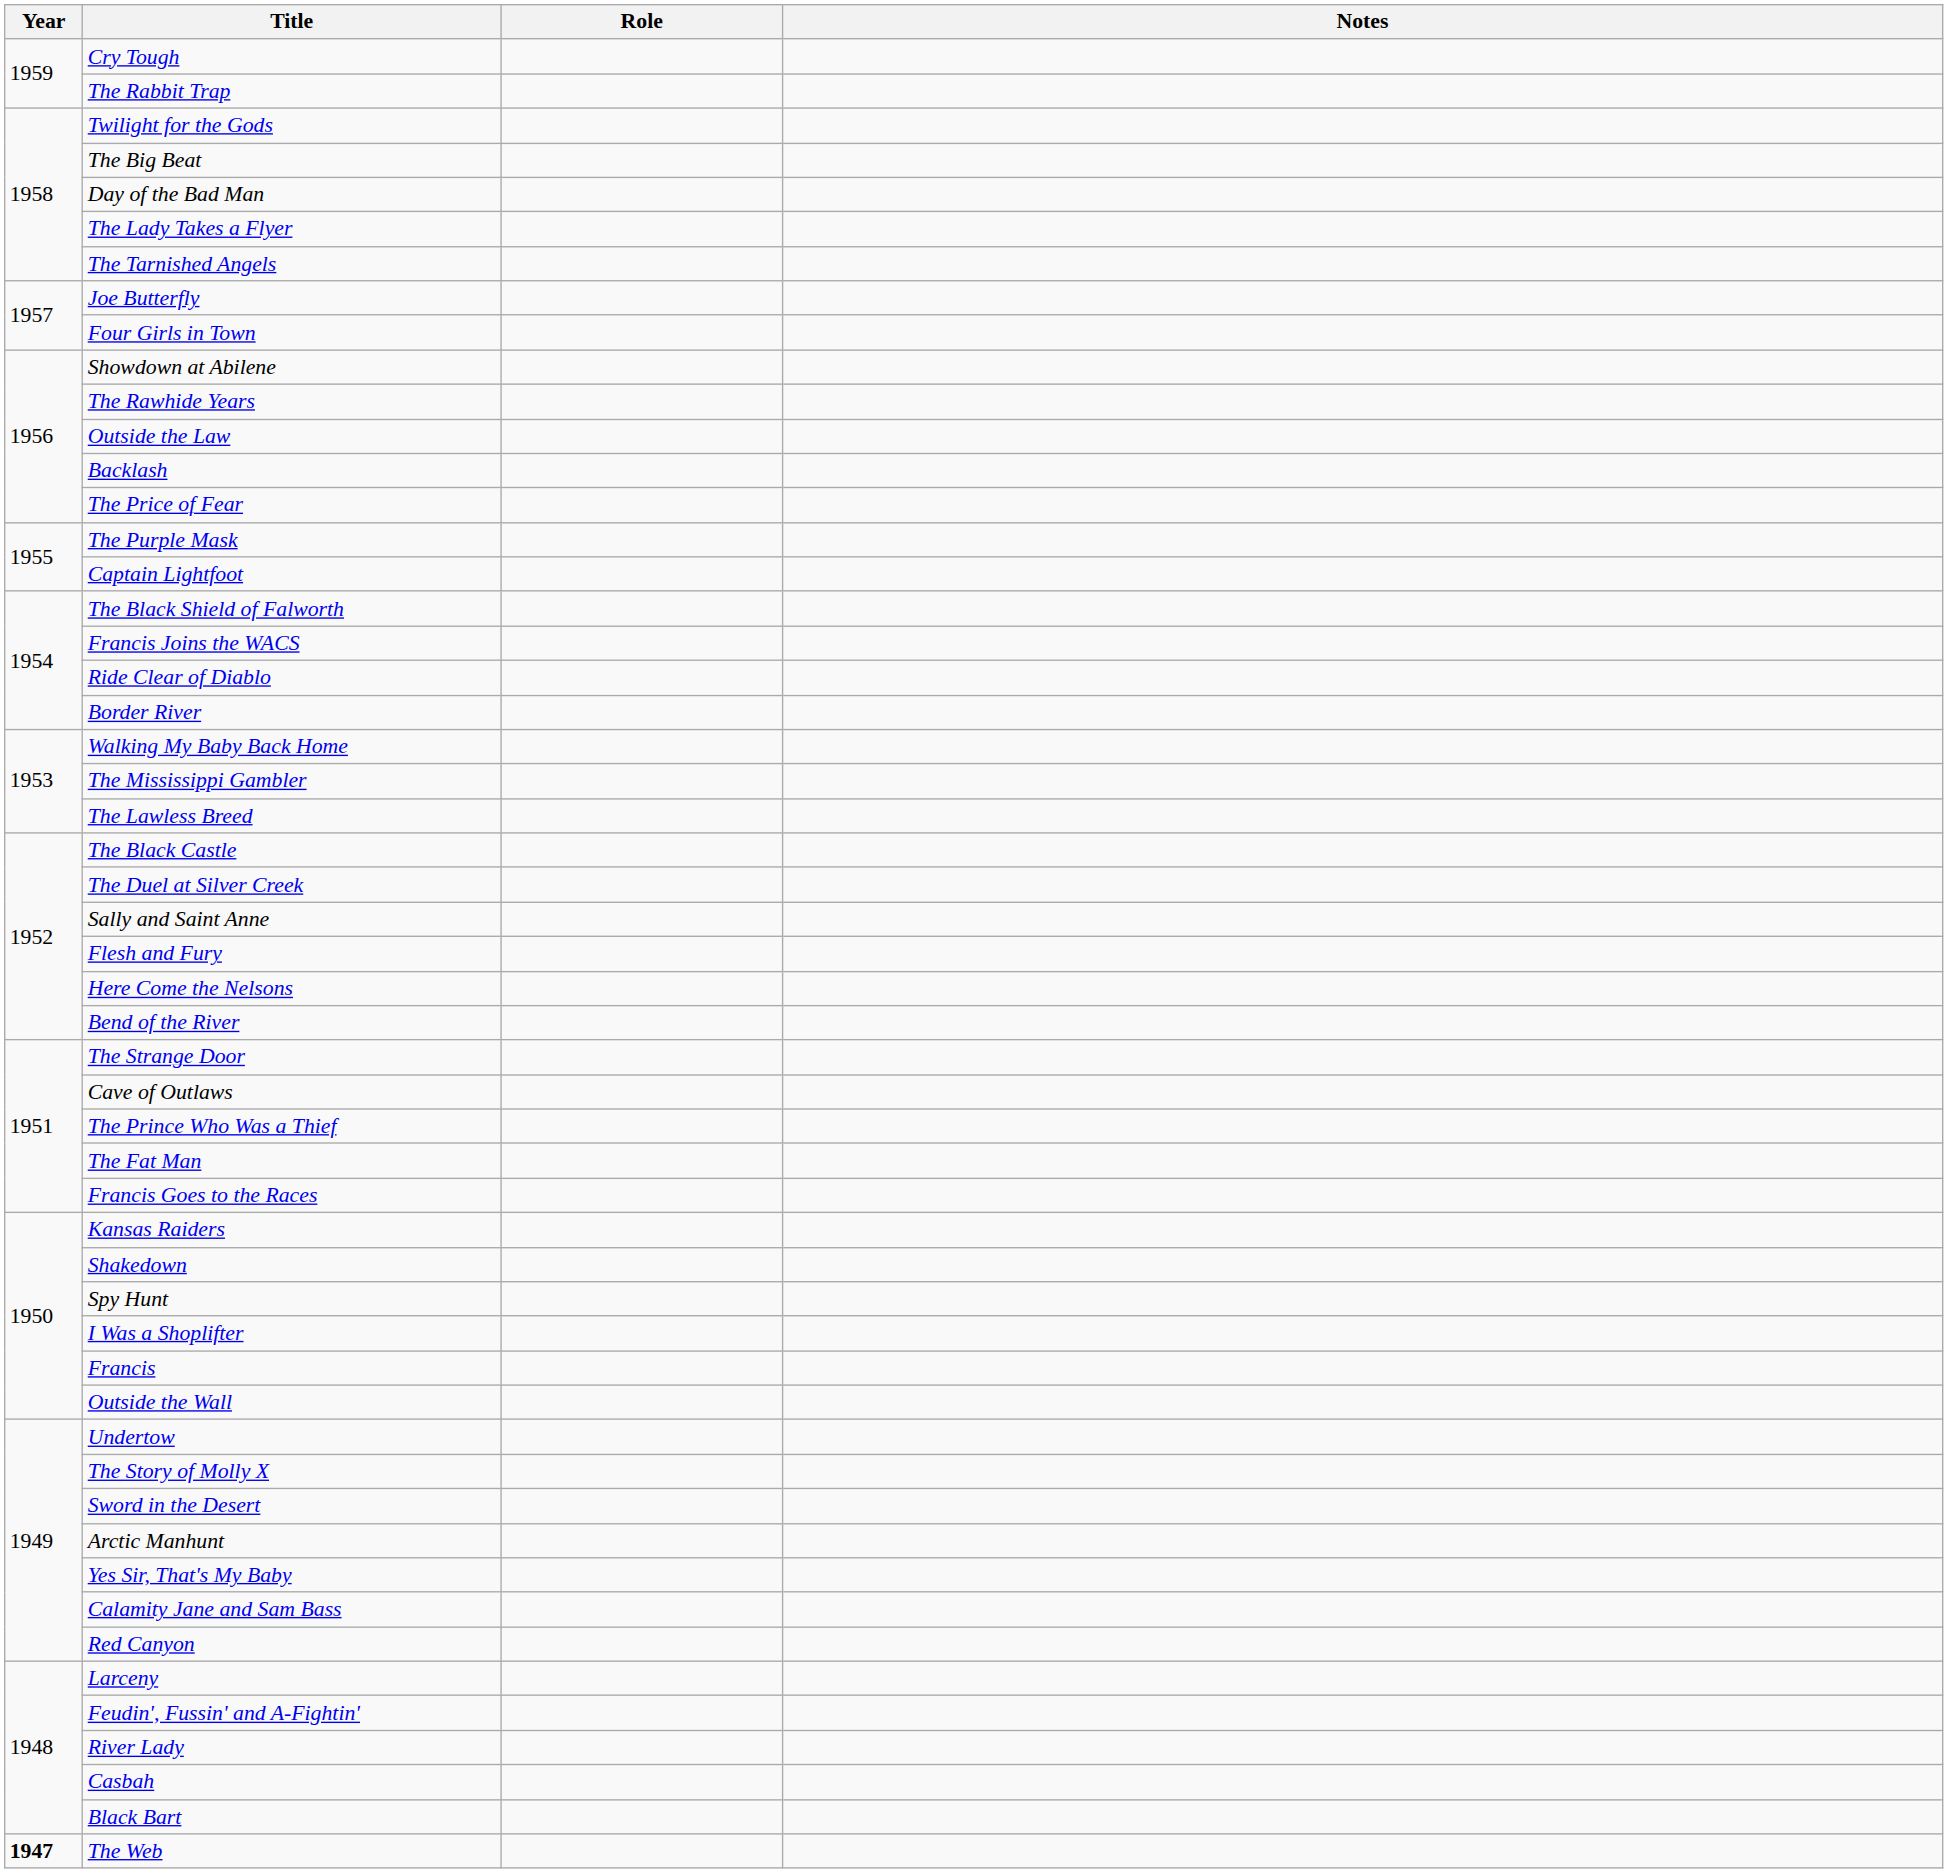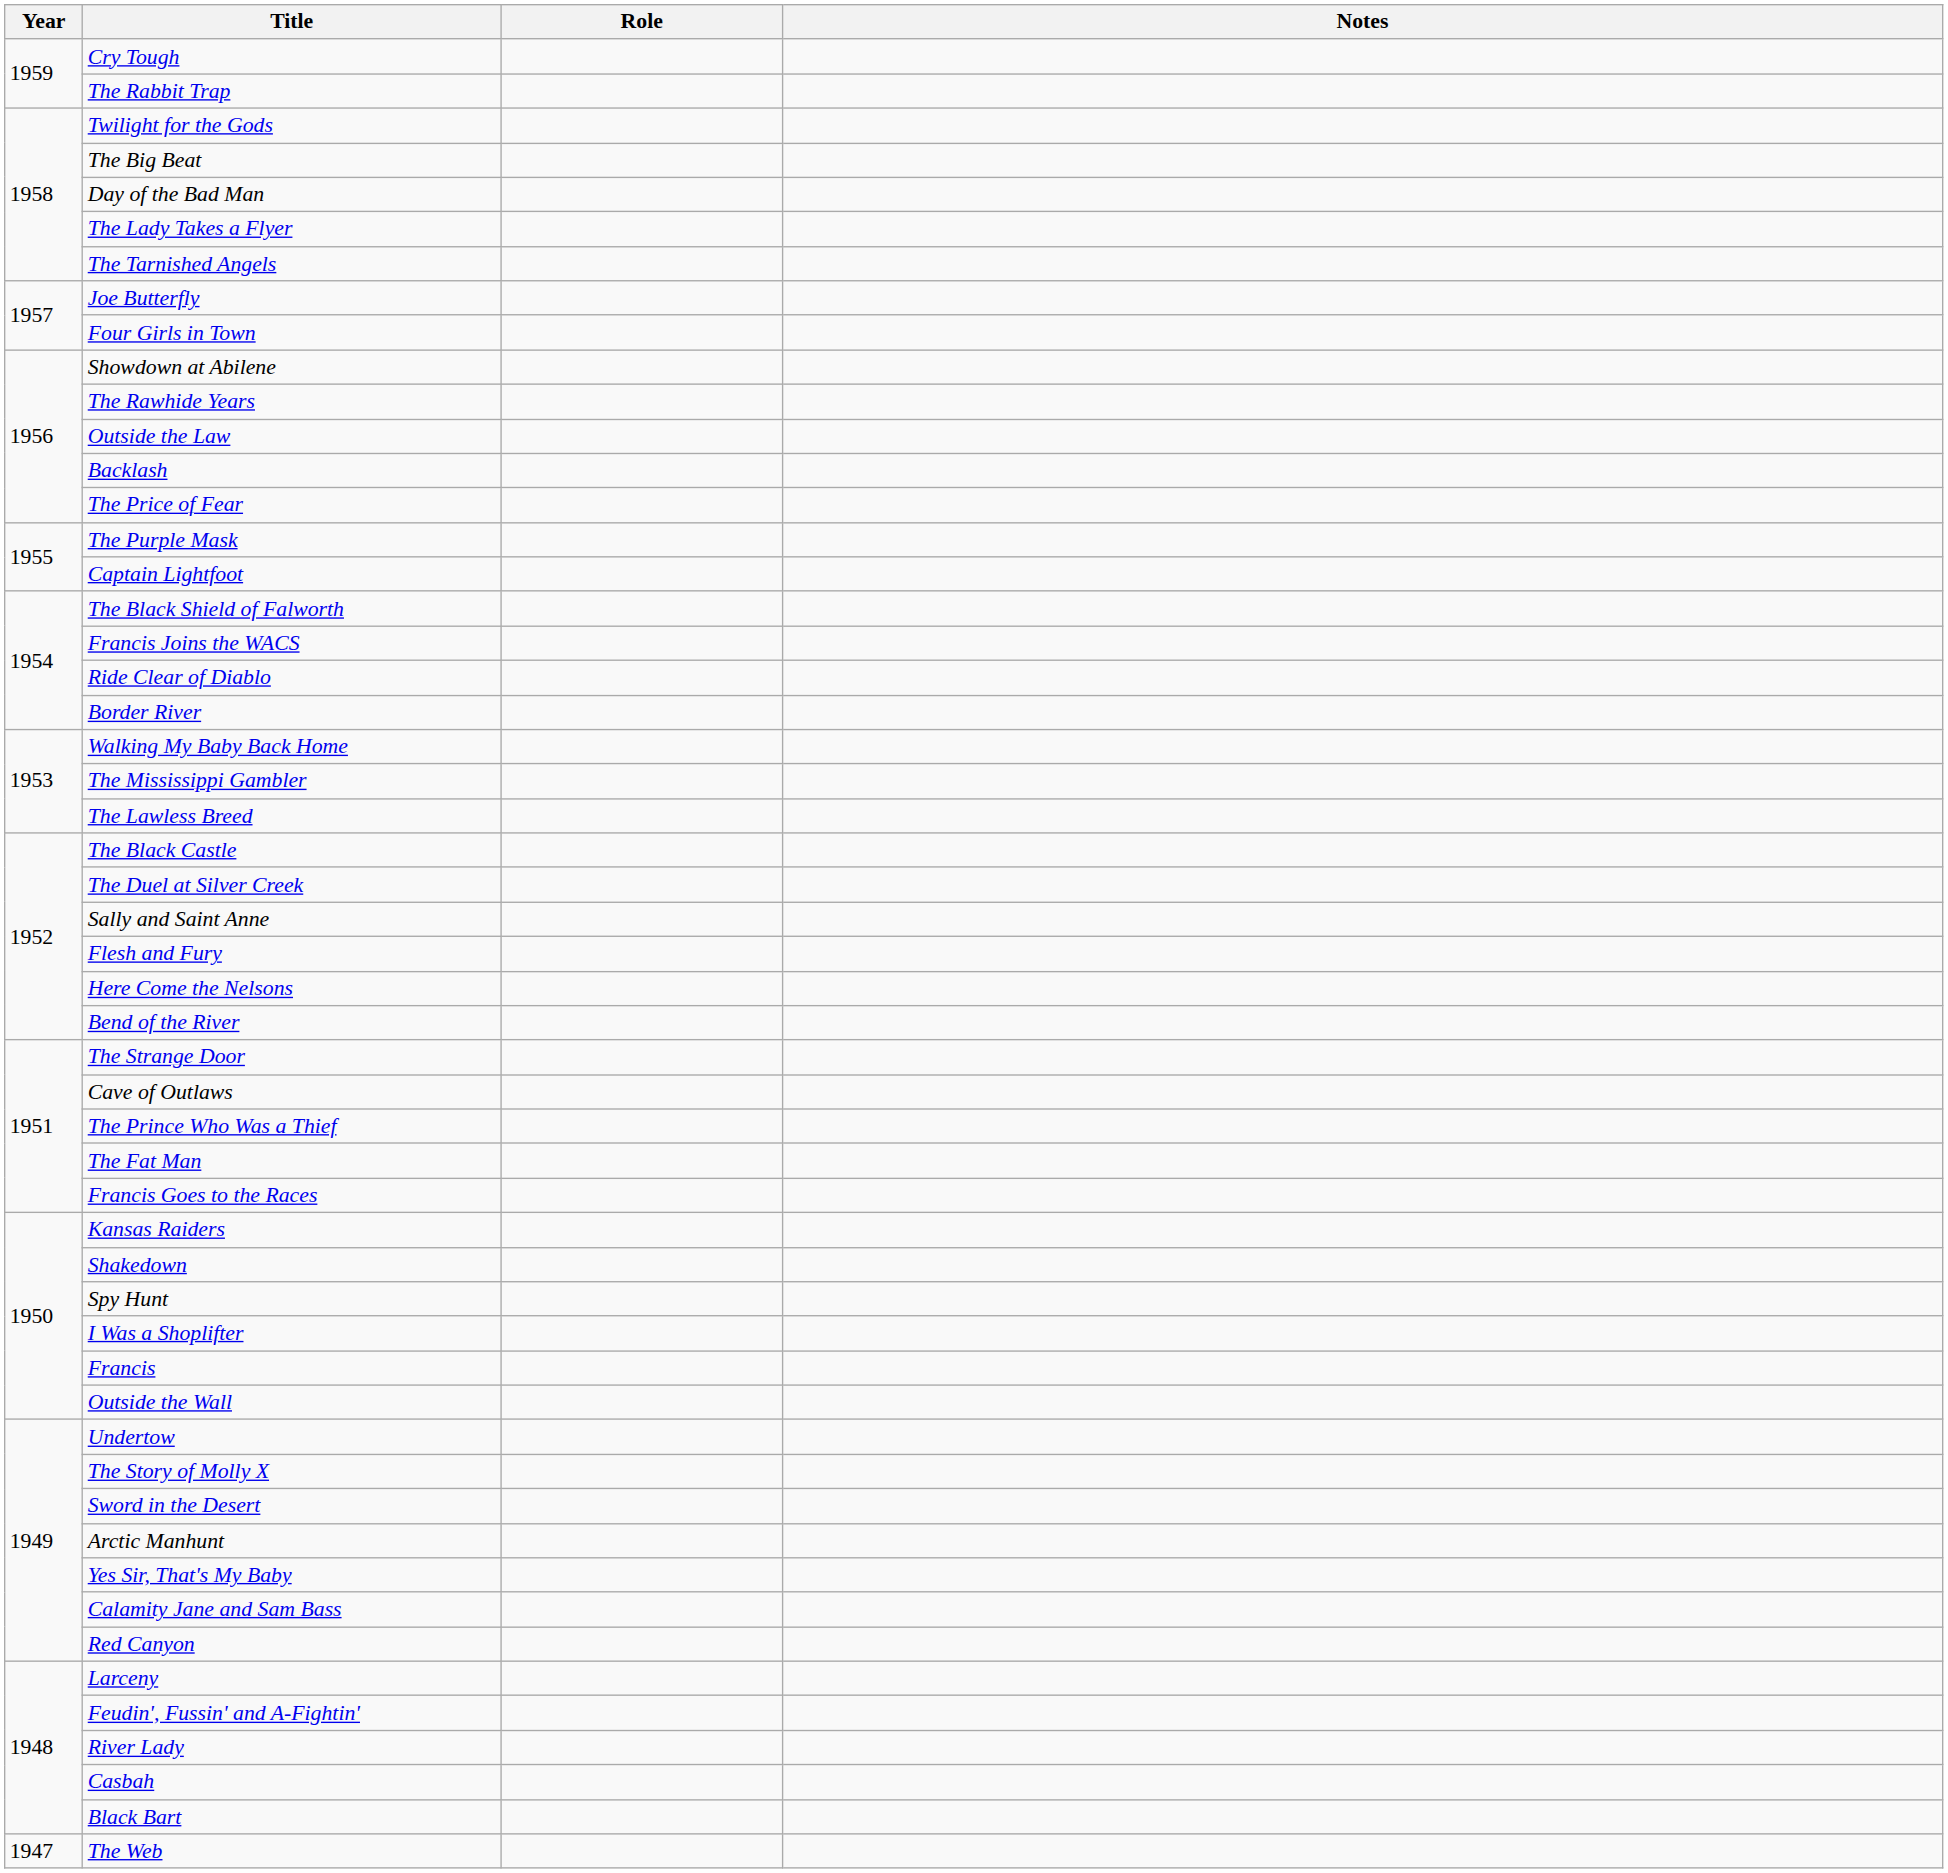(31, 1850) bold -> (31, 1850) normal
